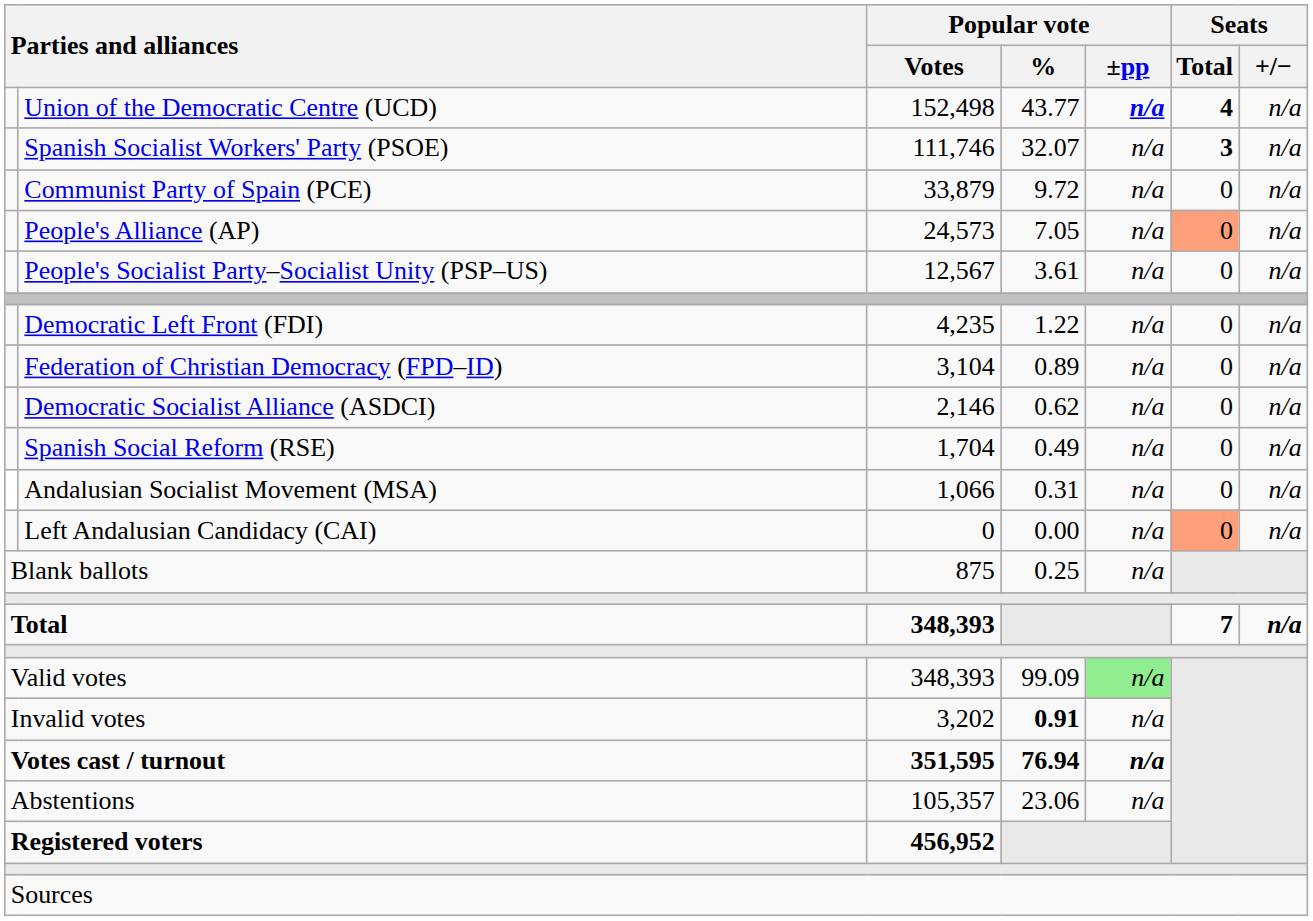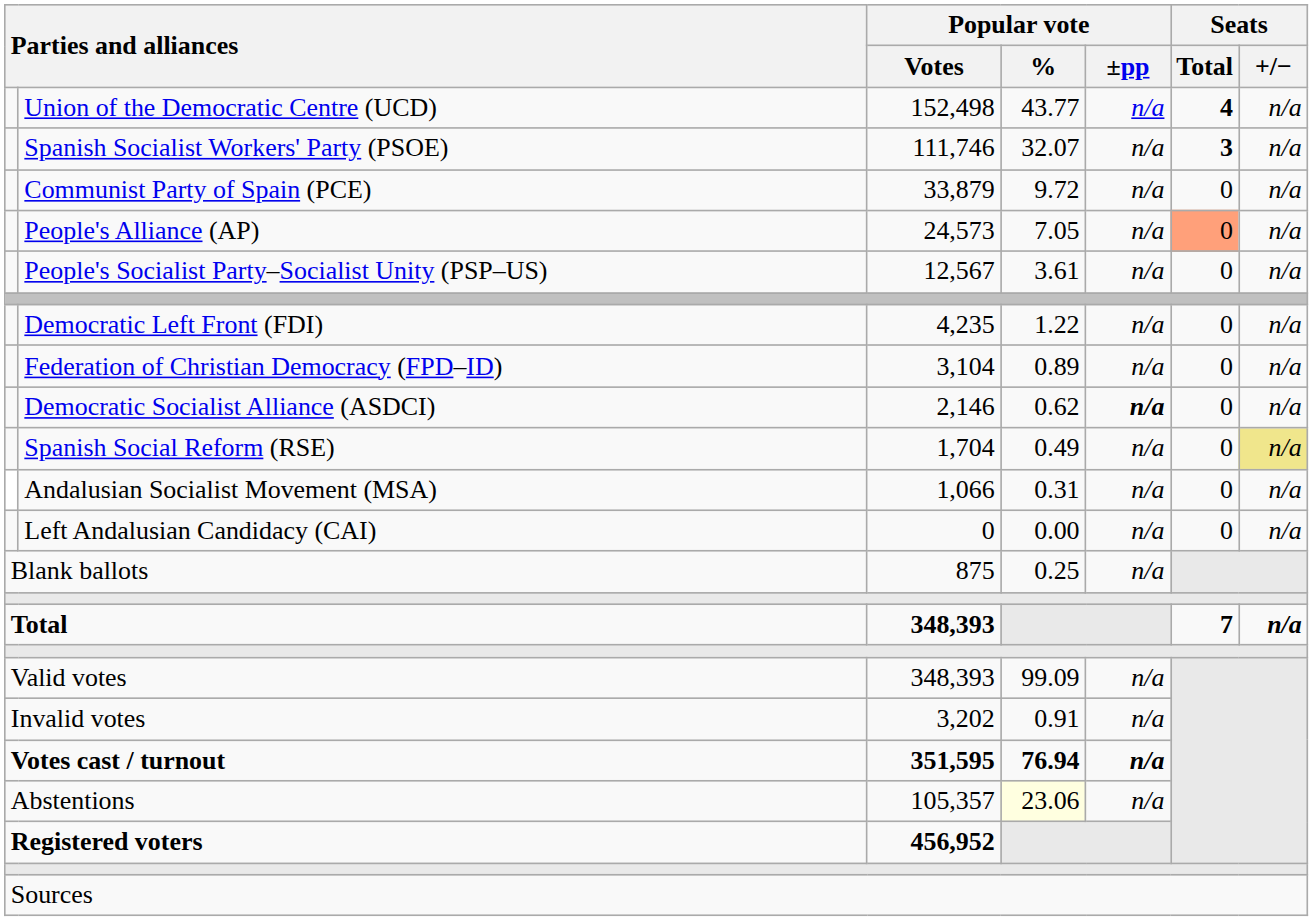(1147, 107) bold -> (1148, 107) normal
(1148, 406) normal -> (1147, 406) bold
(1285, 448) no background -> (1285, 448) khaki background
(1227, 530) lightsalmon background -> (1227, 530) no background
(1148, 677) lightgreen background -> (1148, 677) no background
(1057, 718) bold -> (1057, 718) normal
(1050, 800) no background -> (1050, 800) lightyellow background
